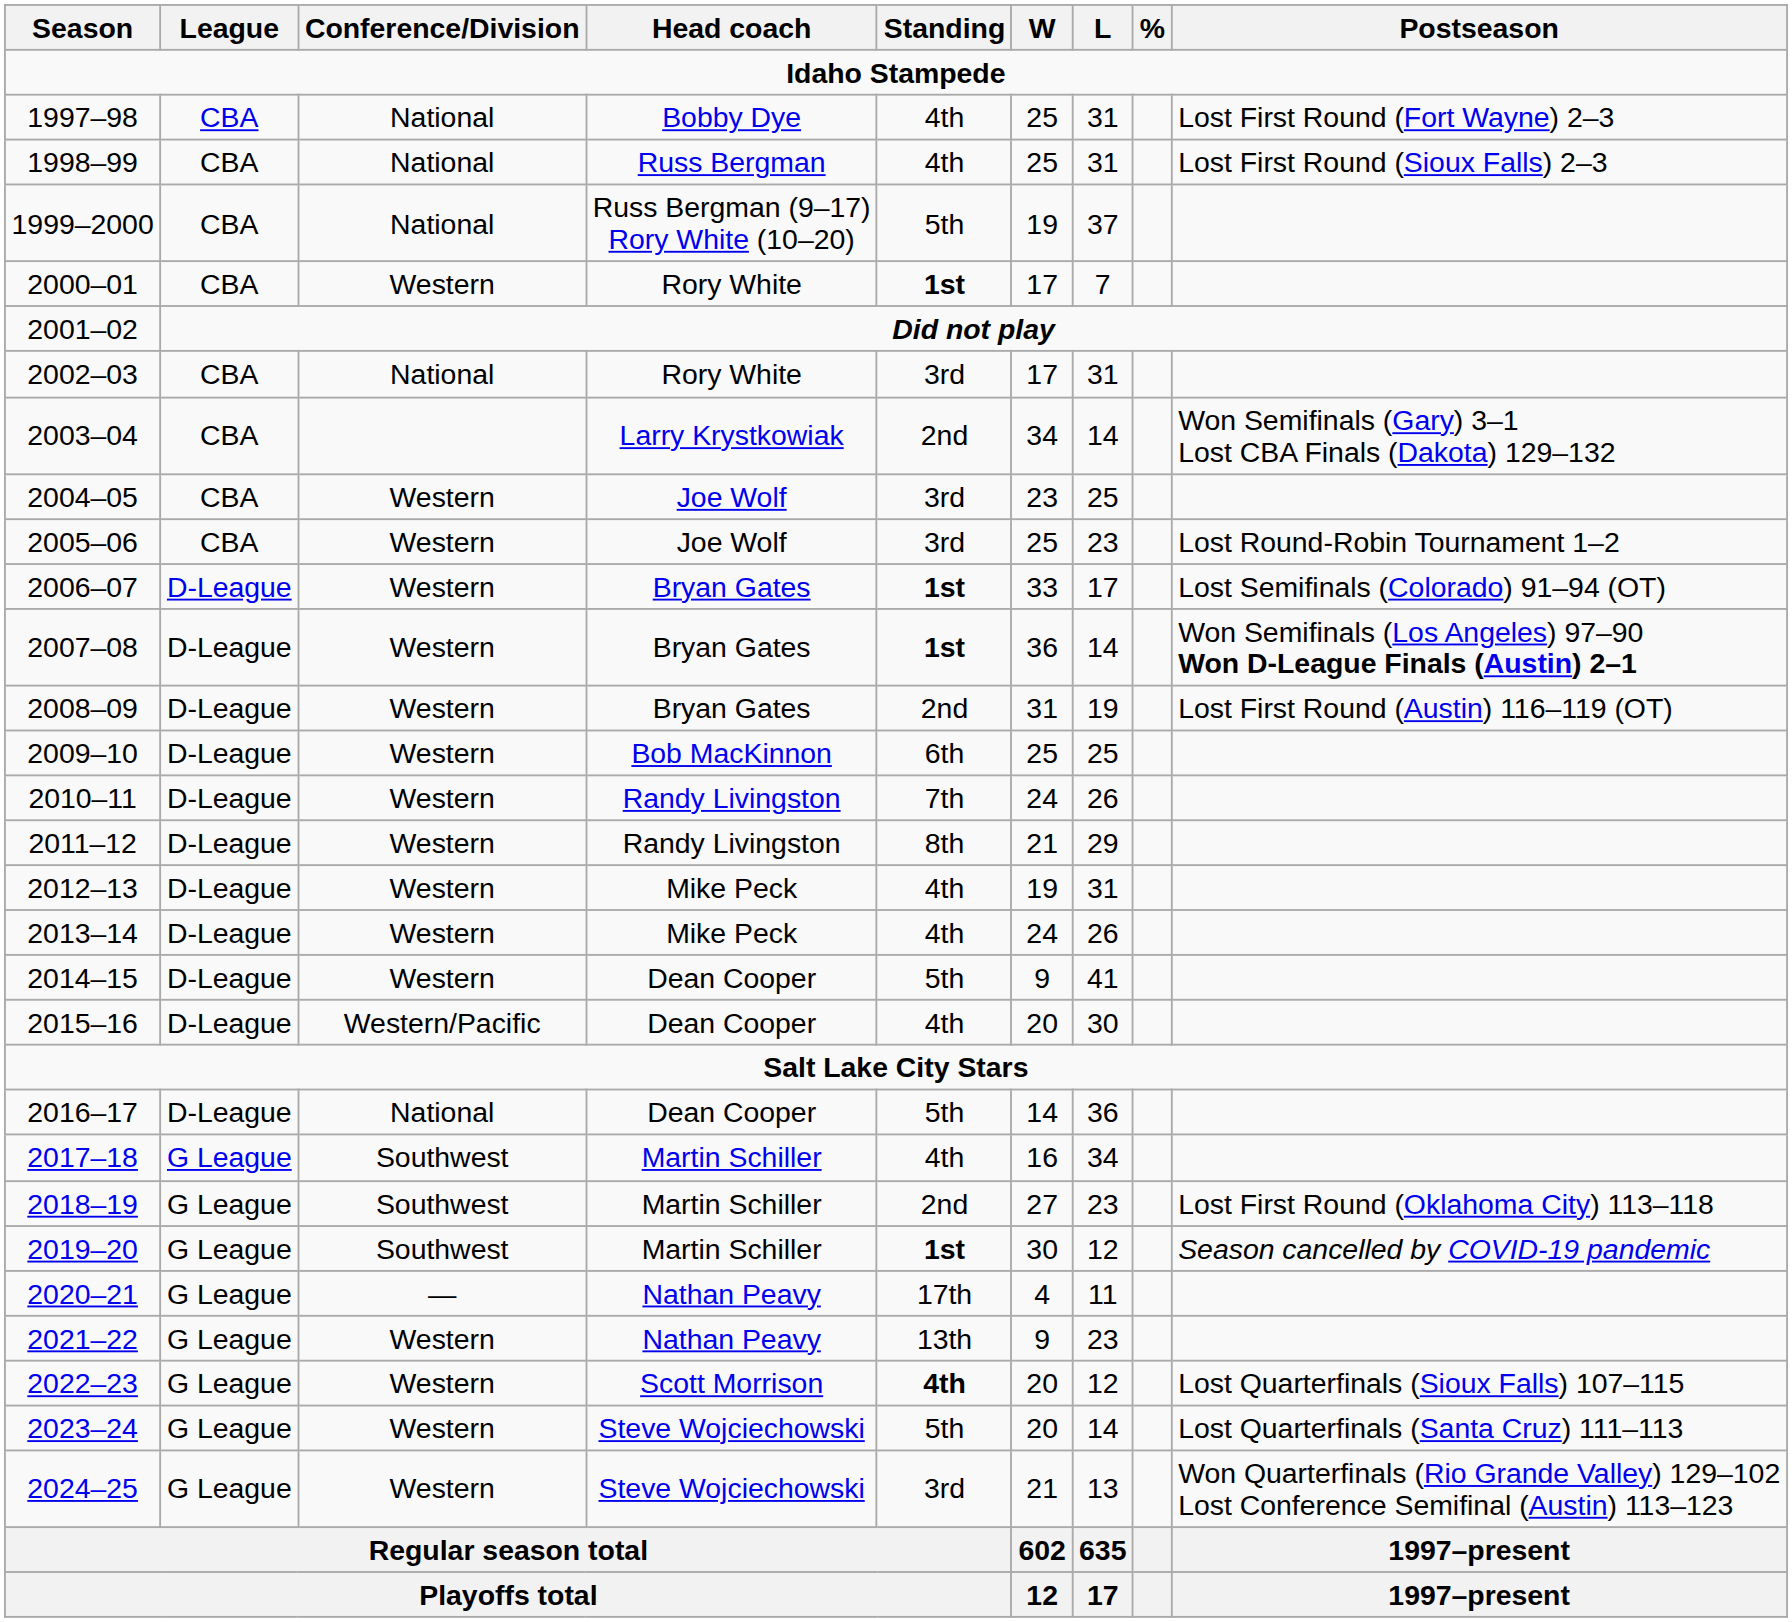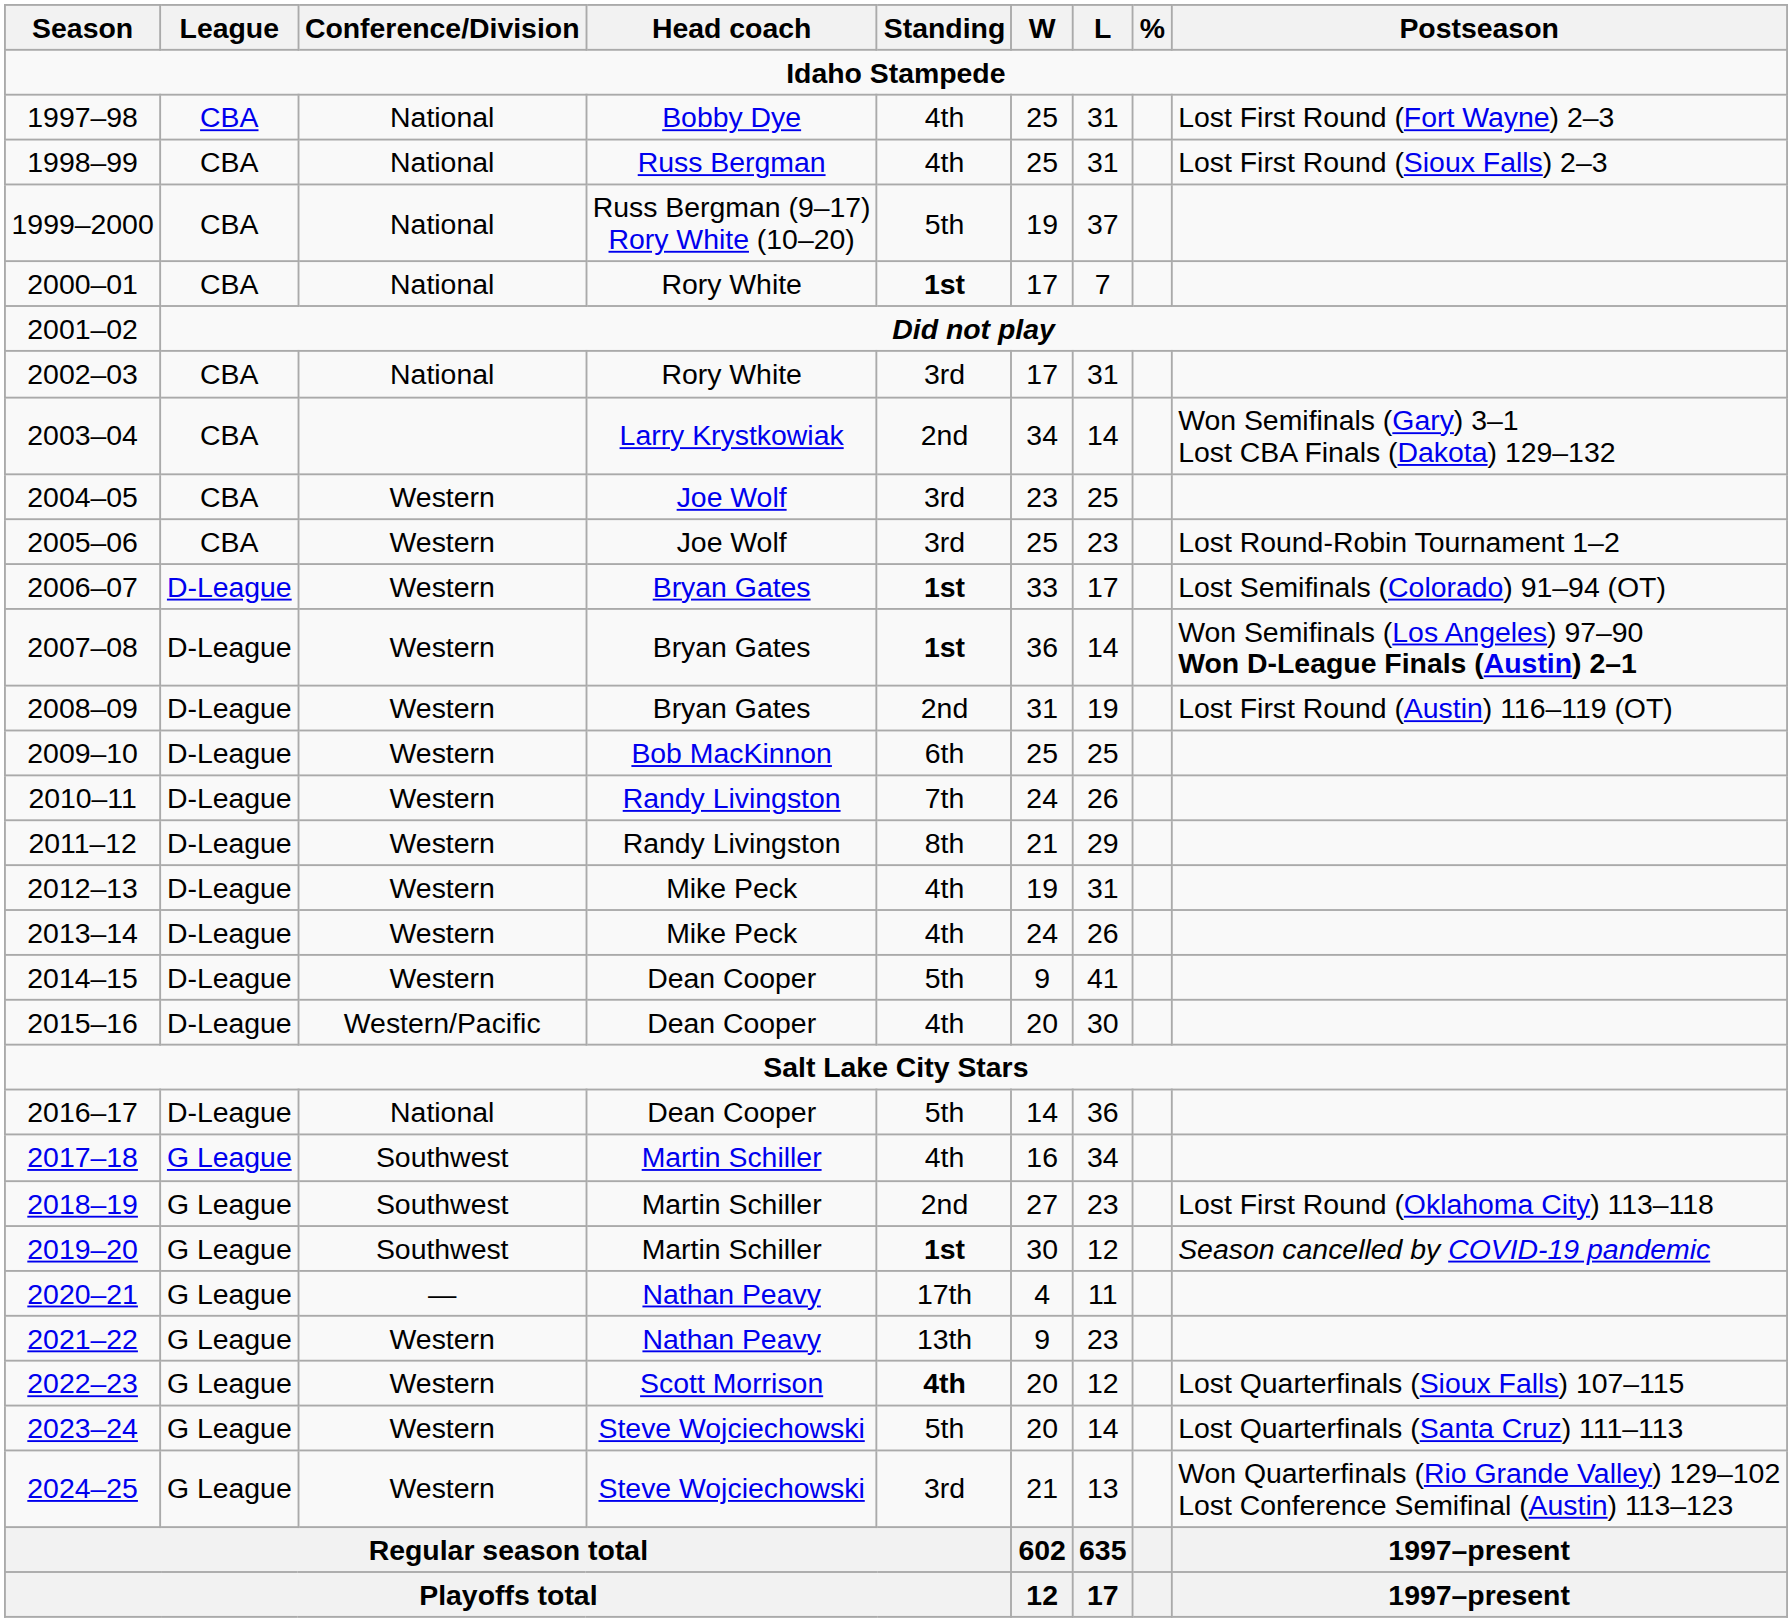(442, 284) Western -> (442, 284) National
